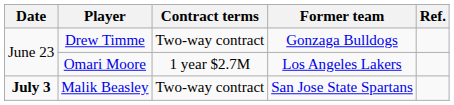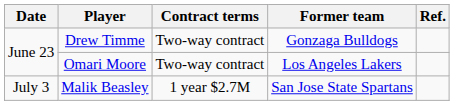(210, 64) 1 year $2.7M -> (210, 64) Two-way contract
(31, 87) bold -> (31, 87) normal
(210, 87) Two-way contract -> (210, 87) 1 year $2.7M
